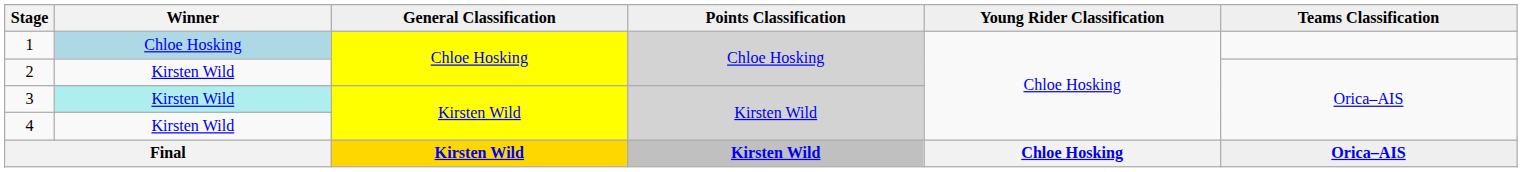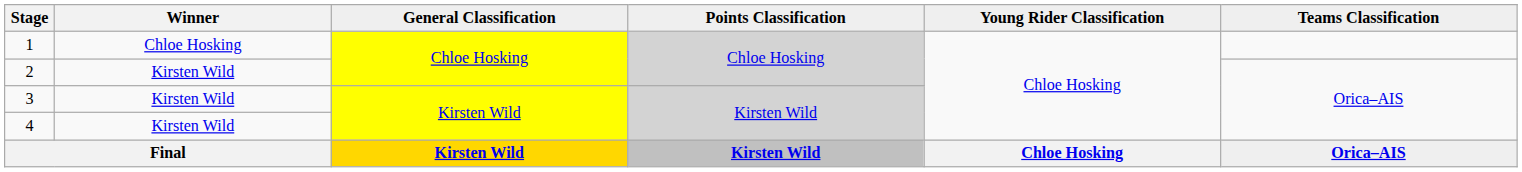(193, 45) lightblue background -> (193, 45) no background
(193, 99) paleturquoise background -> (193, 99) no background
